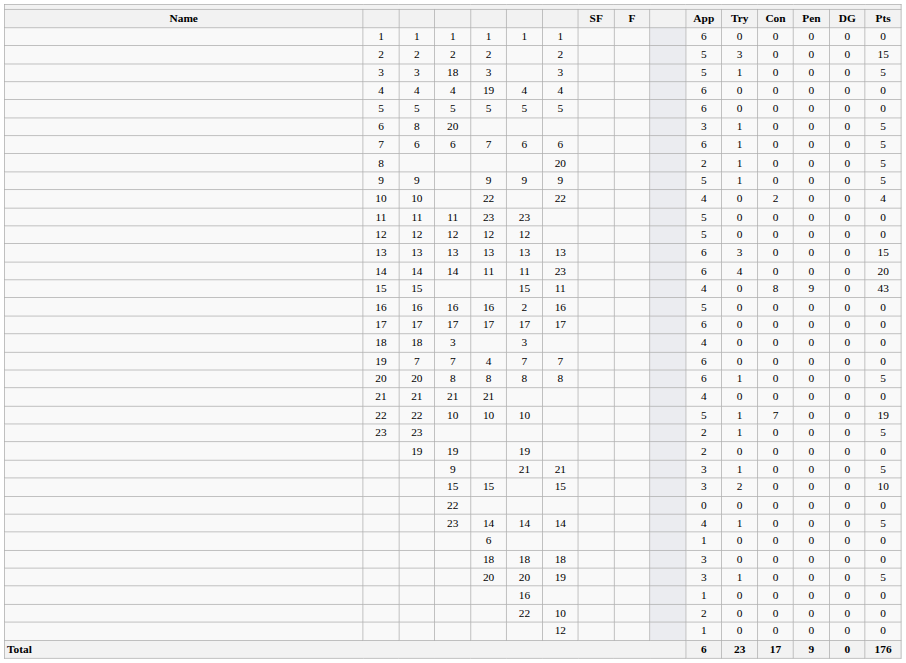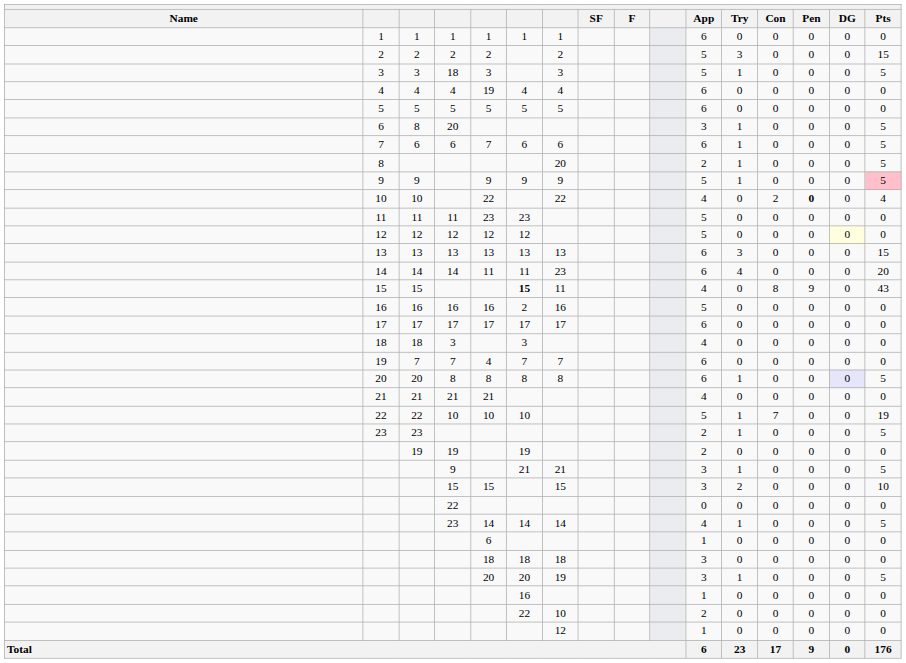(883, 180) no background -> (883, 180) pink background
(811, 198) normal -> (811, 198) bold
(847, 234) no background -> (847, 234) lightyellow background
(524, 288) normal -> (524, 288) bold
(847, 379) no background -> (847, 379) lavender background
